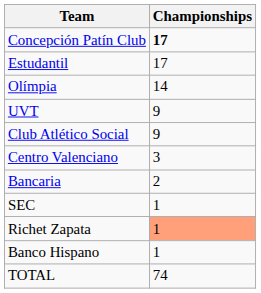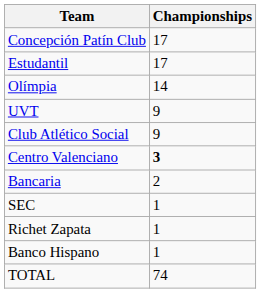(160, 39) bold -> (160, 39) normal
(157, 157) normal -> (157, 157) bold
(157, 228) lightsalmon background -> (157, 228) no background
